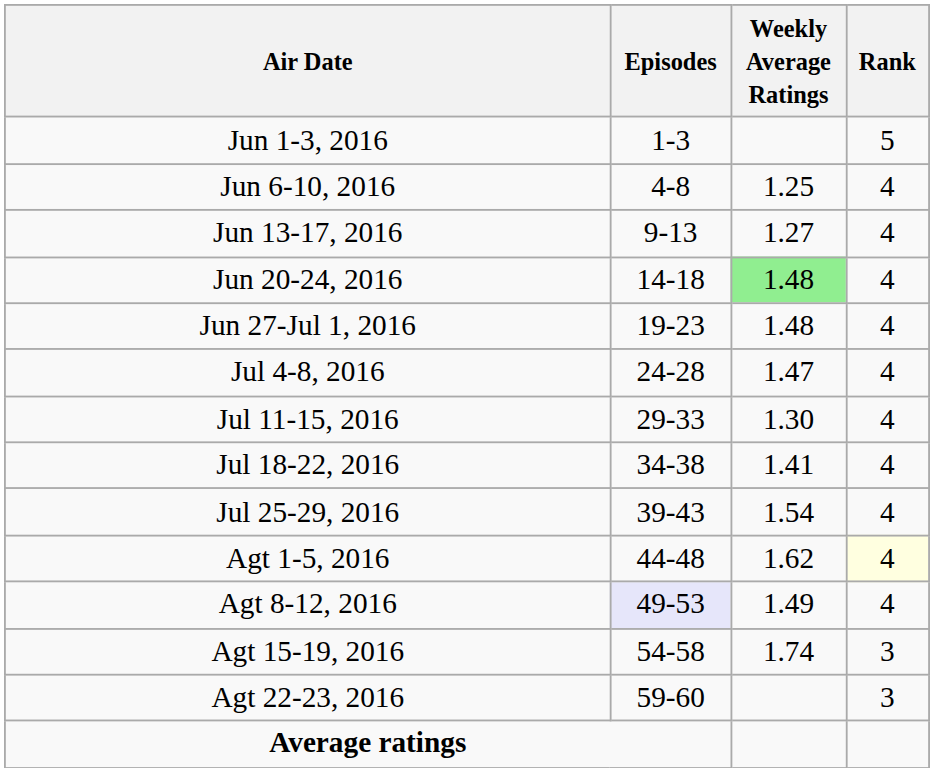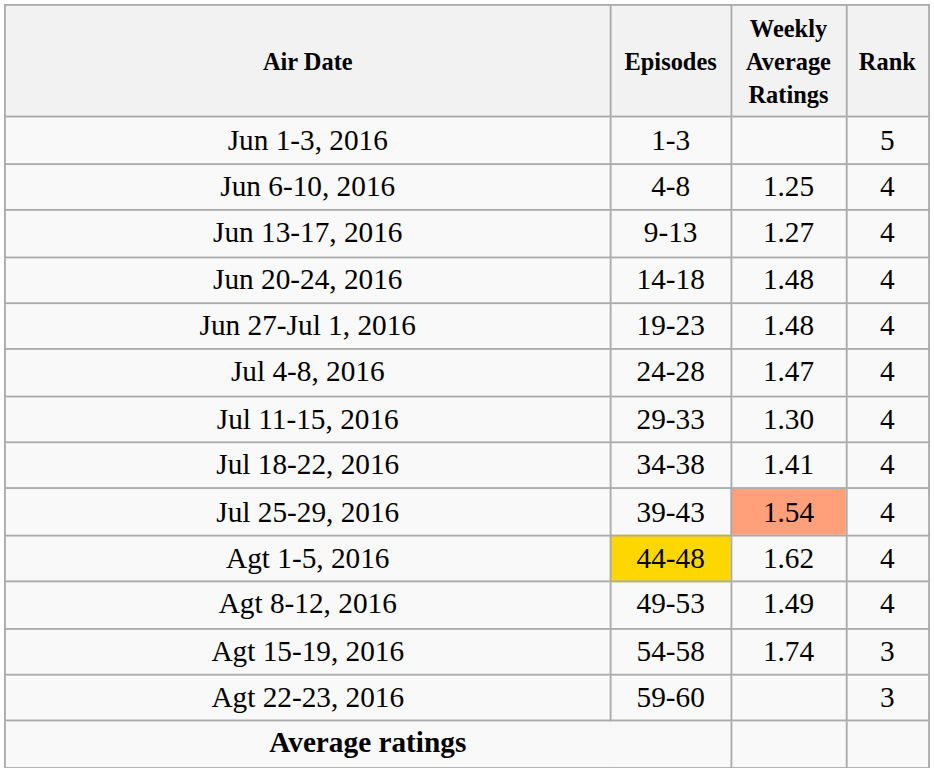(788, 279) lightgreen background -> (788, 279) no background
(788, 511) no background -> (788, 511) lightsalmon background
(671, 557) no background -> (671, 557) gold background
(887, 557) lightyellow background -> (887, 557) no background
(671, 604) lavender background -> (671, 604) no background
